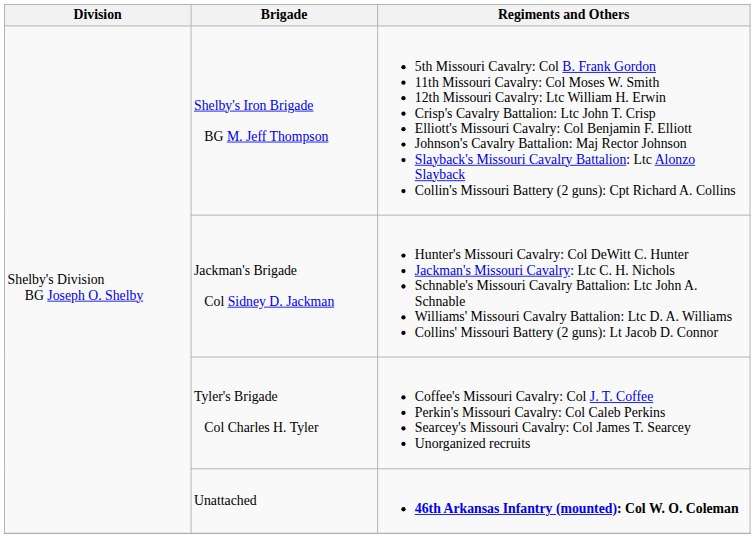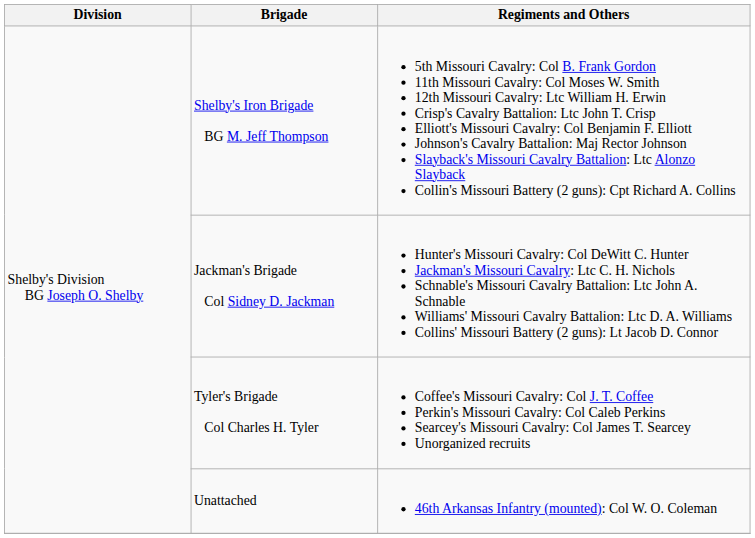(564, 509) bold -> (564, 509) normal
